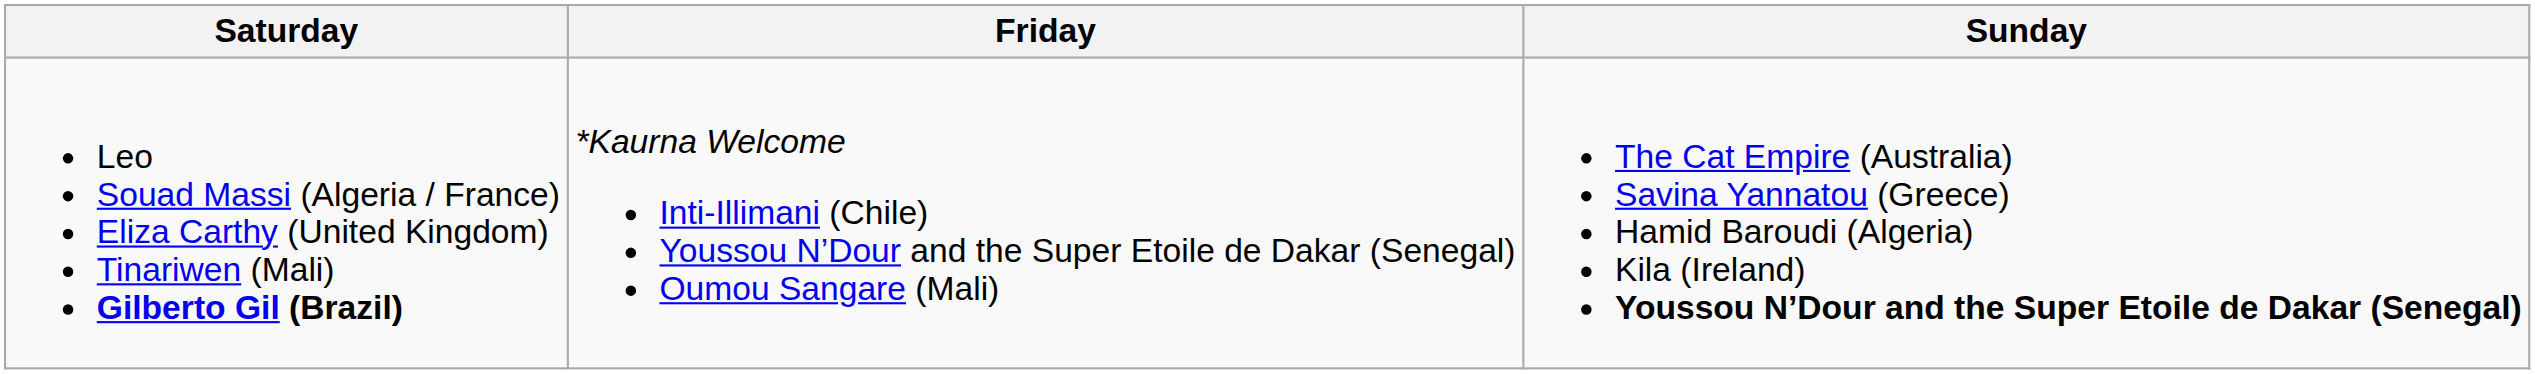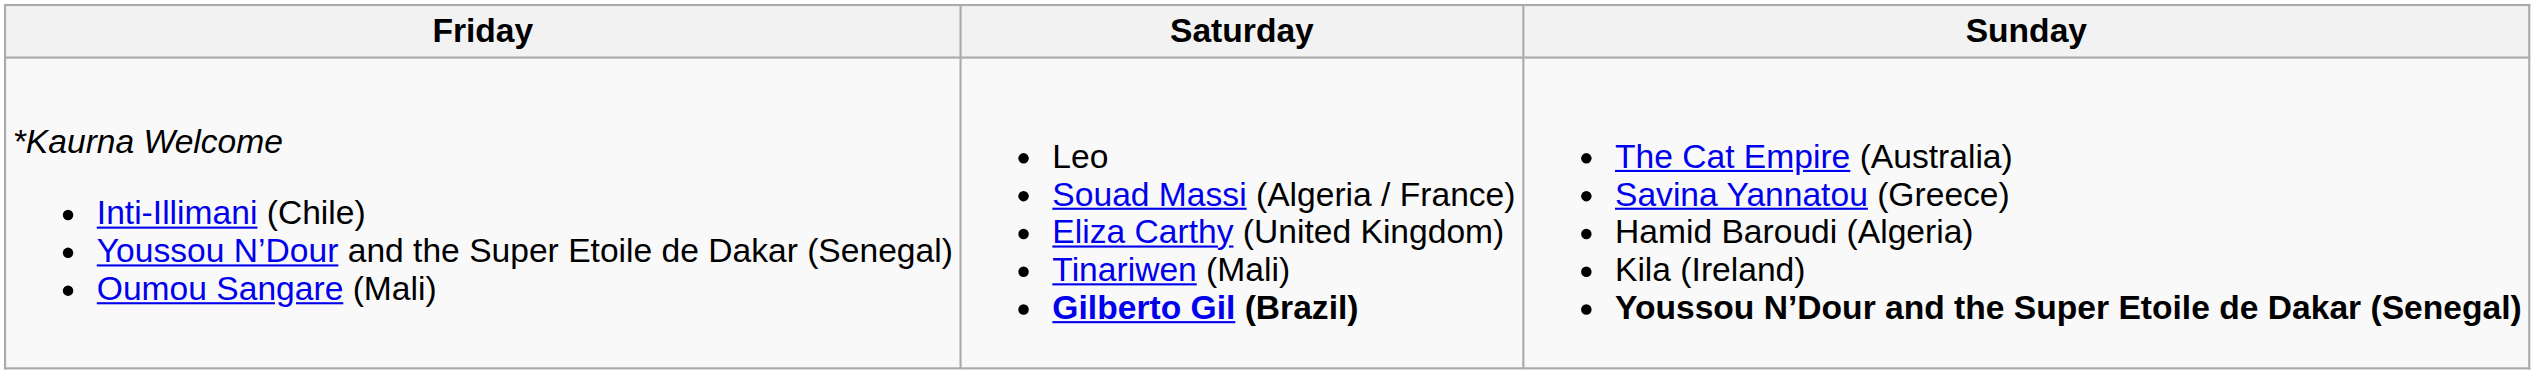columns swapped: (1045, 31) <-> (286, 31)
